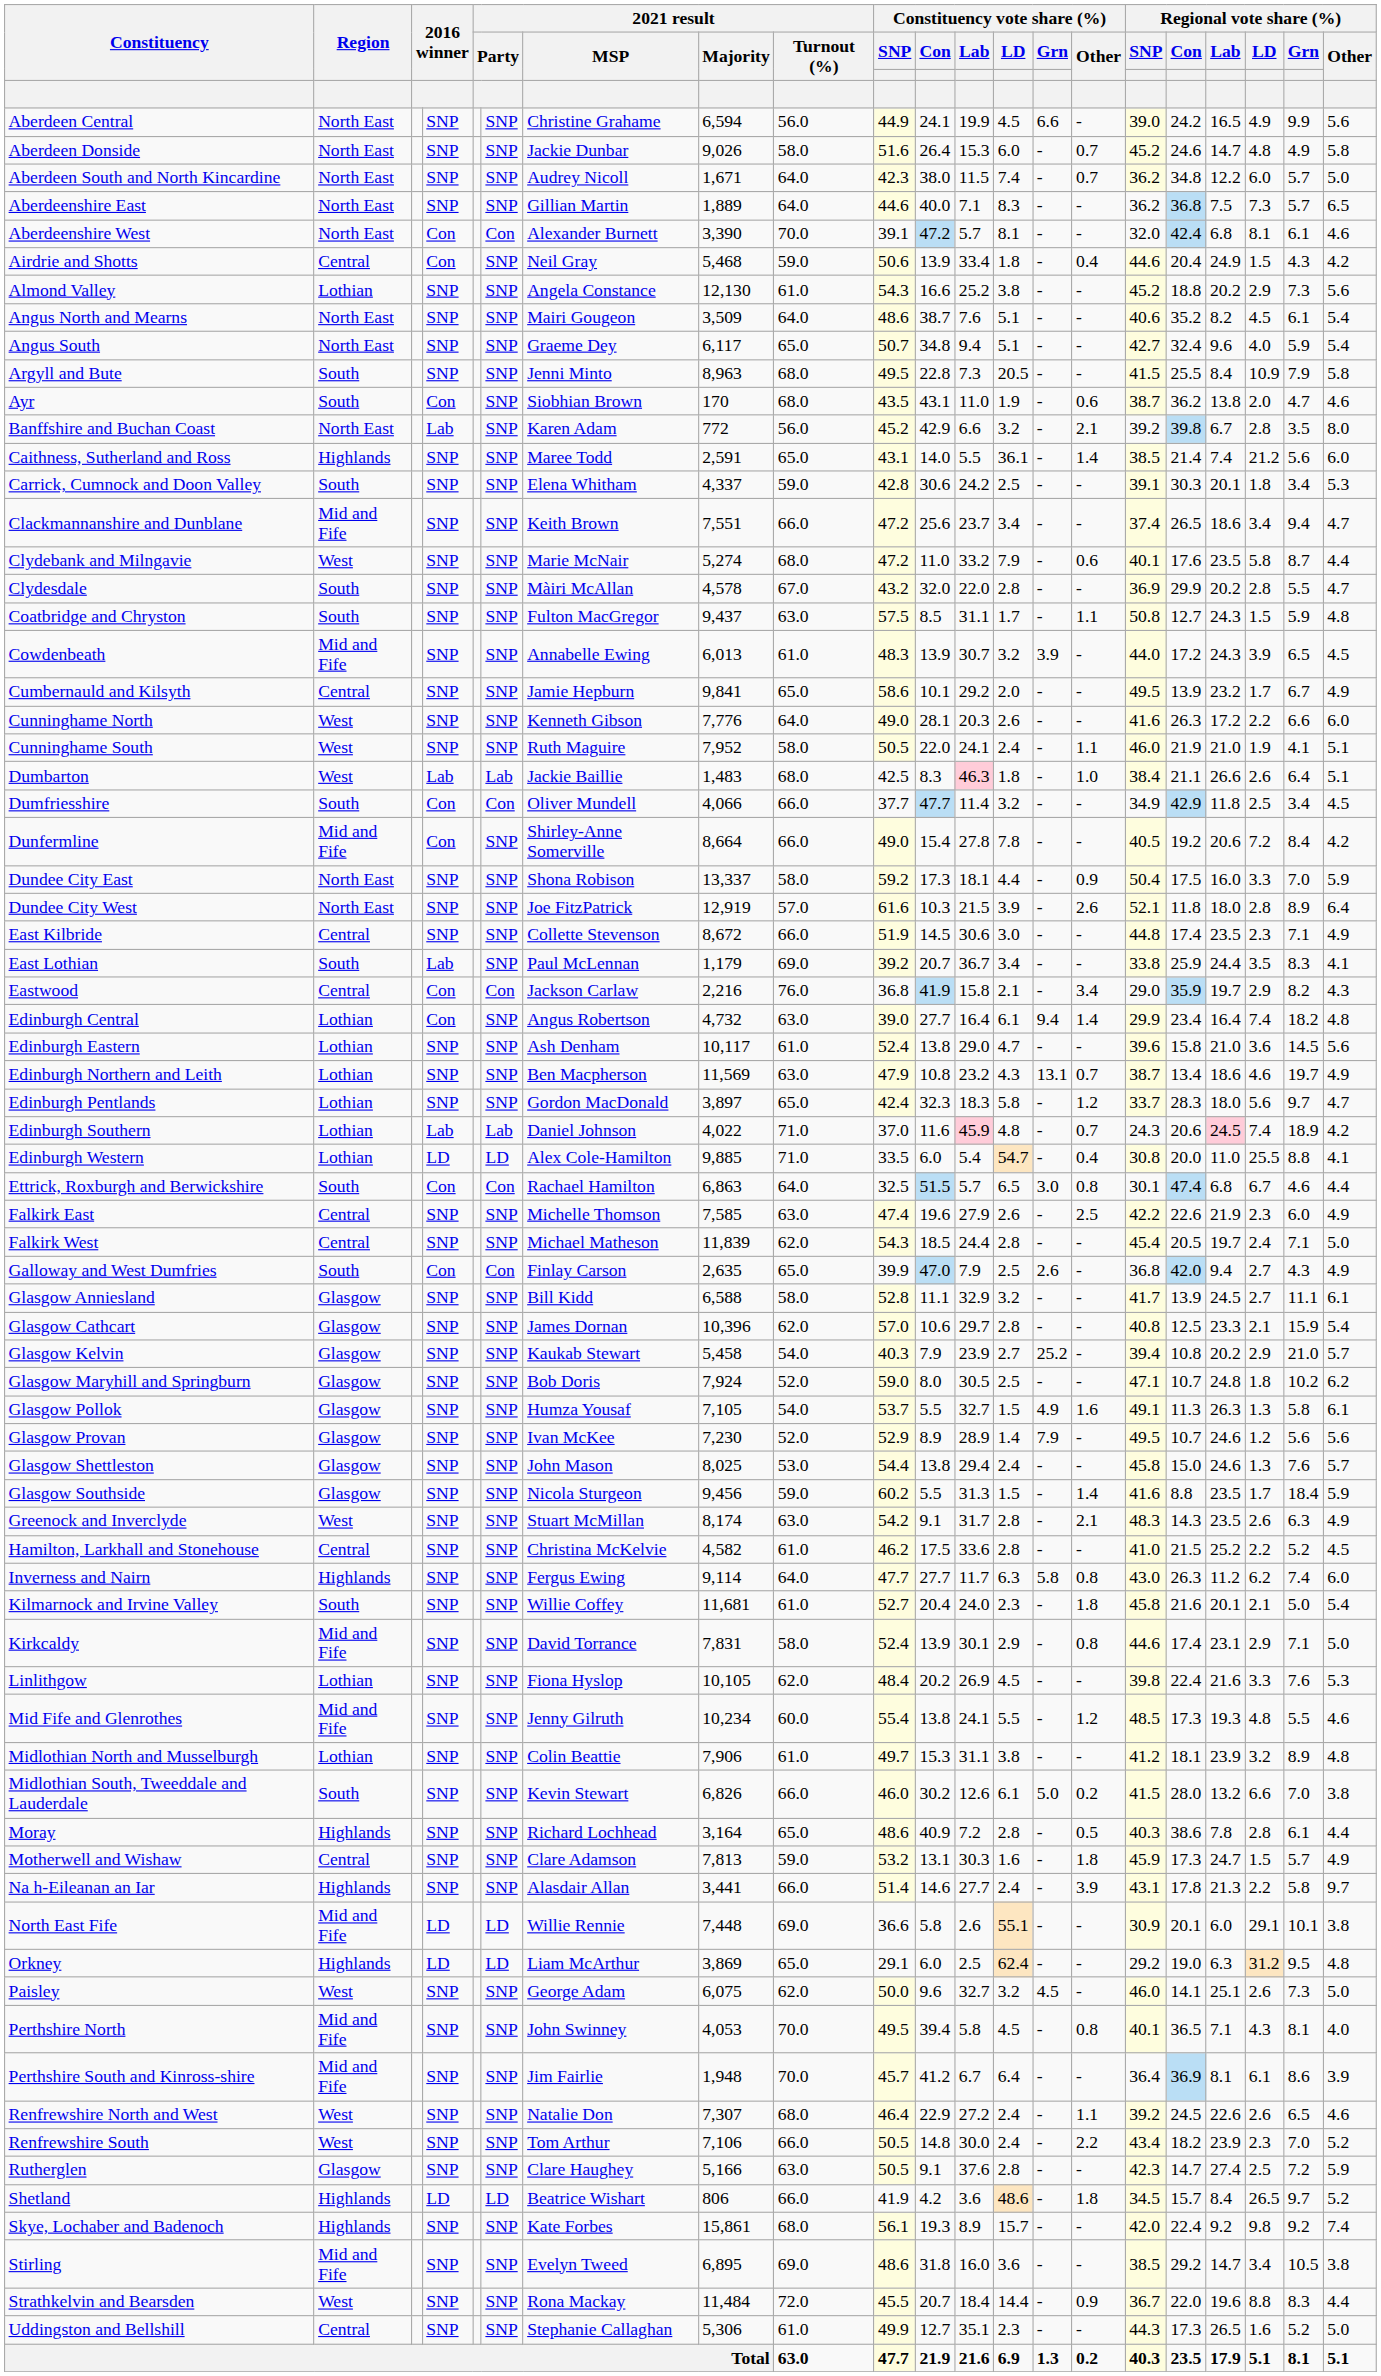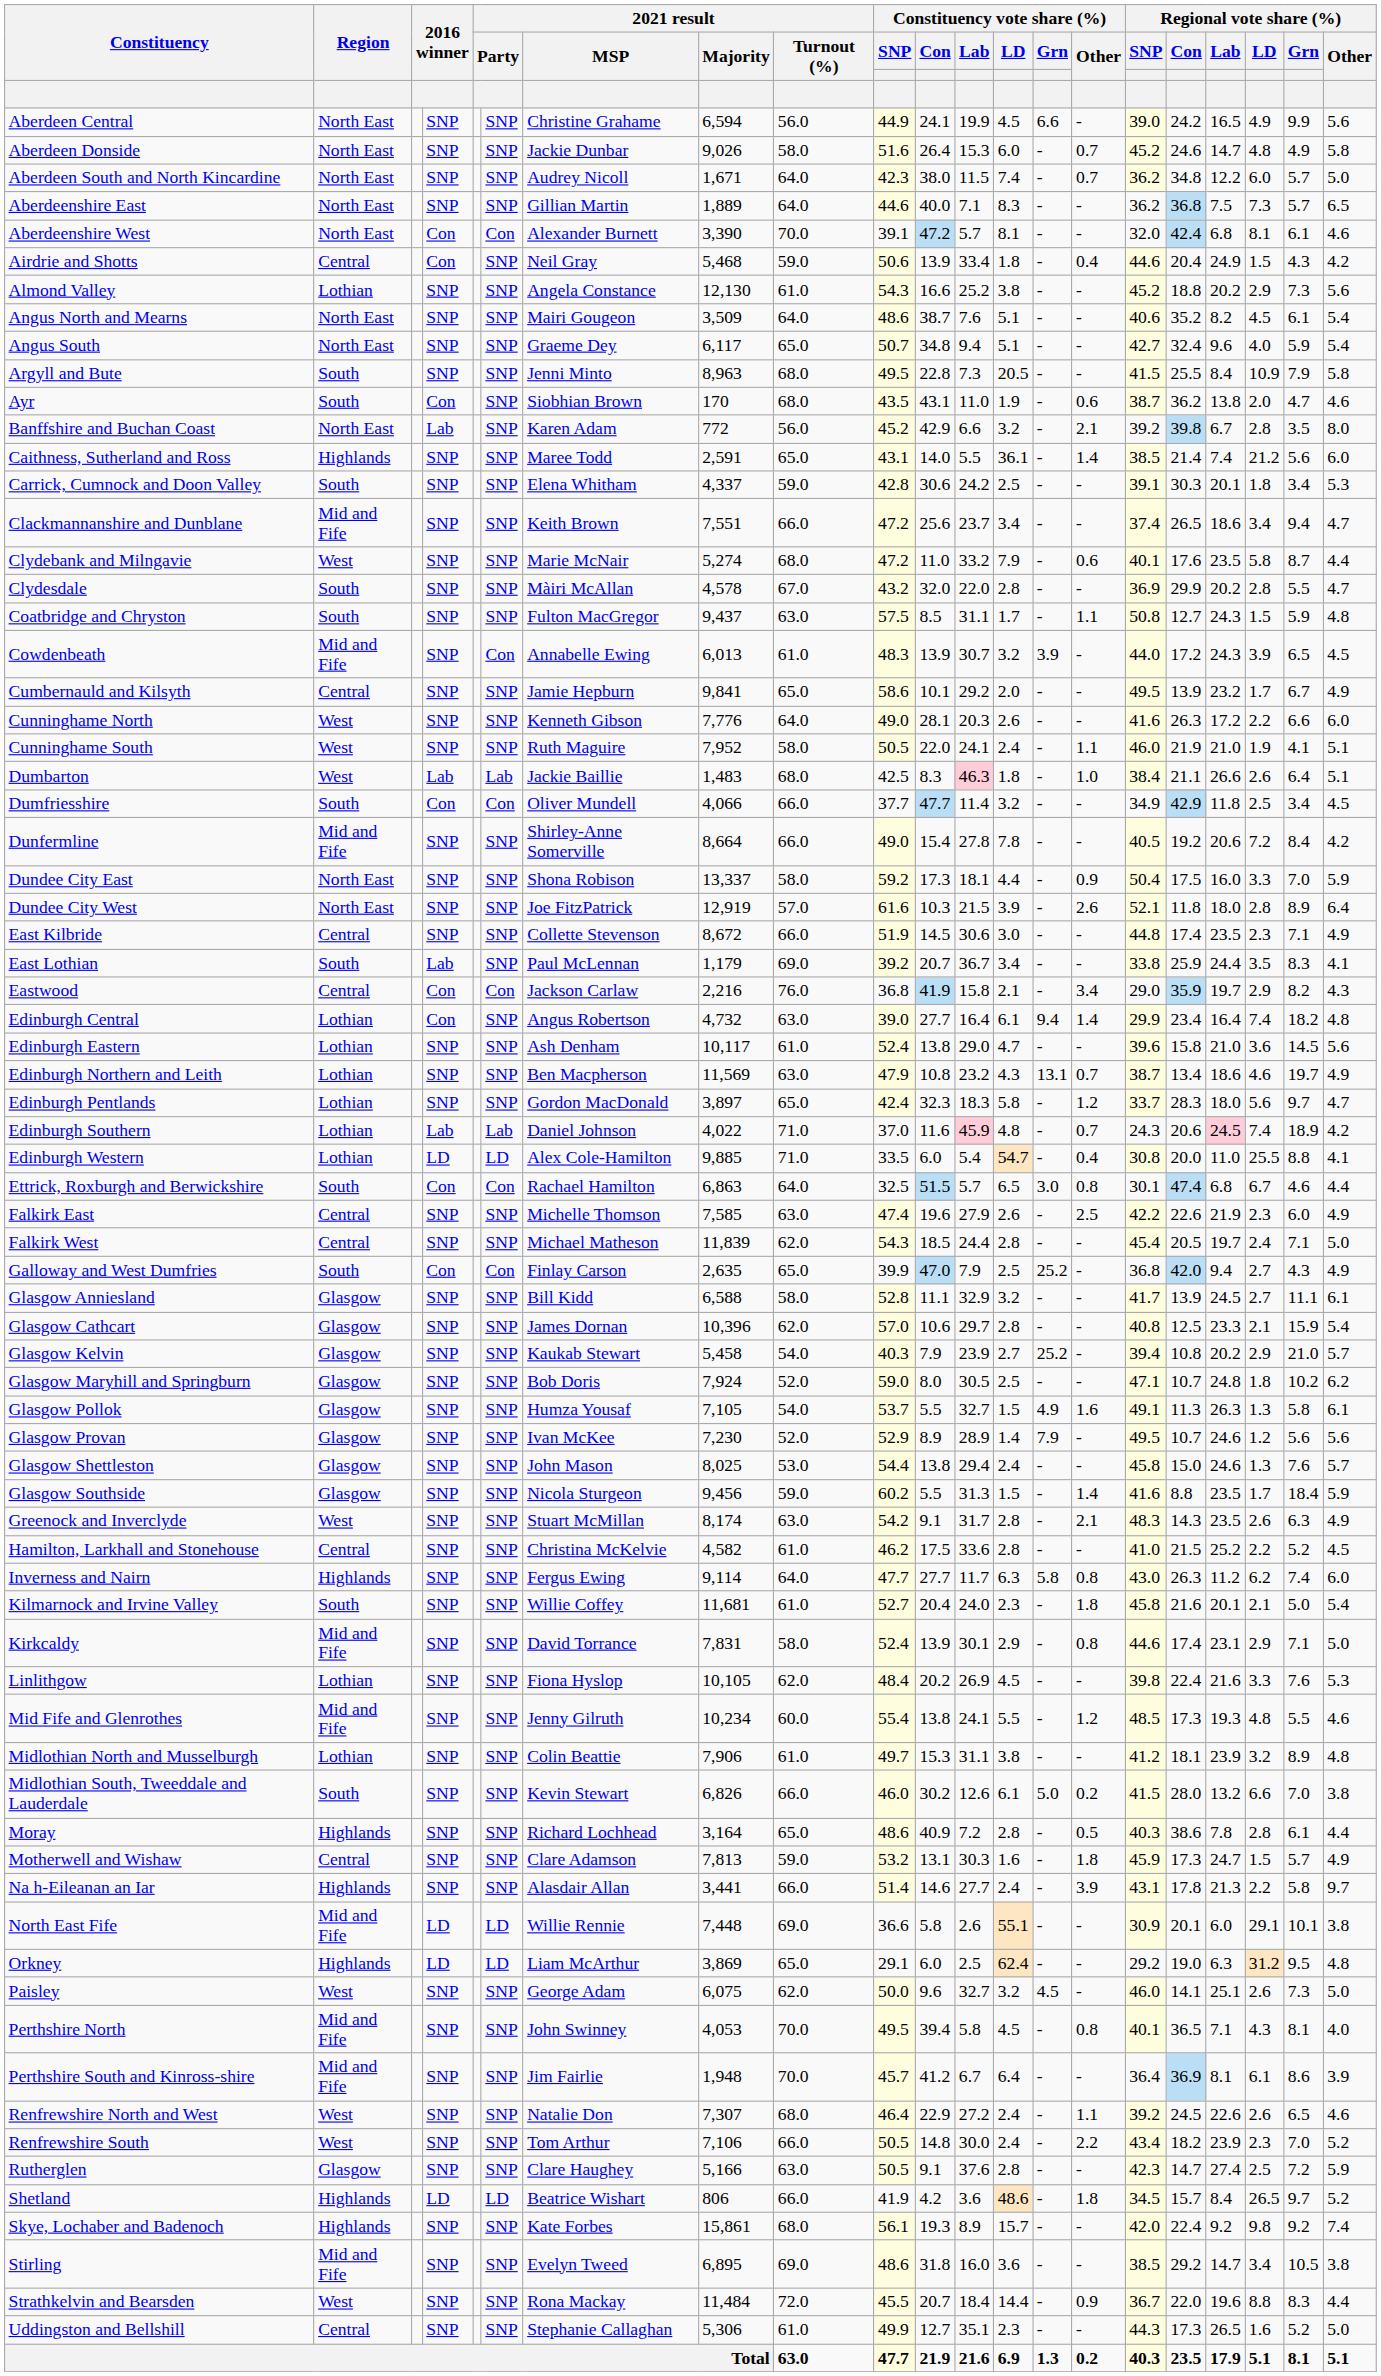(502, 654) SNP -> (500, 654) Con
(441, 841) Con -> (442, 841) SNP
(1048, 1269) 2.6 -> (1052, 1269) 25.2
